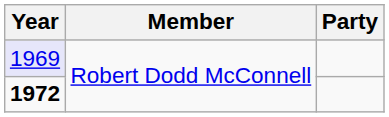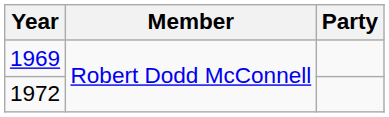(35, 58) lavender background -> (35, 58) no background
(35, 93) bold -> (35, 93) normal
